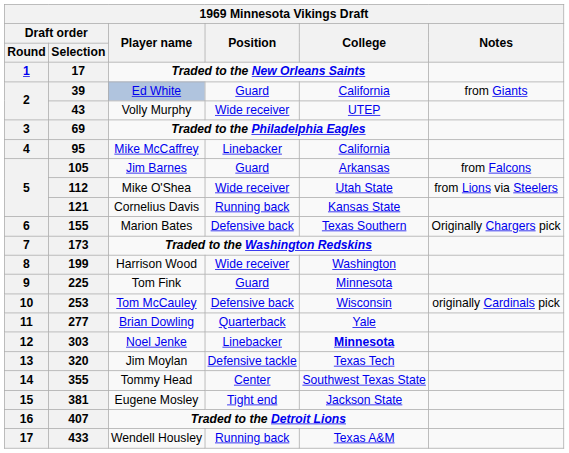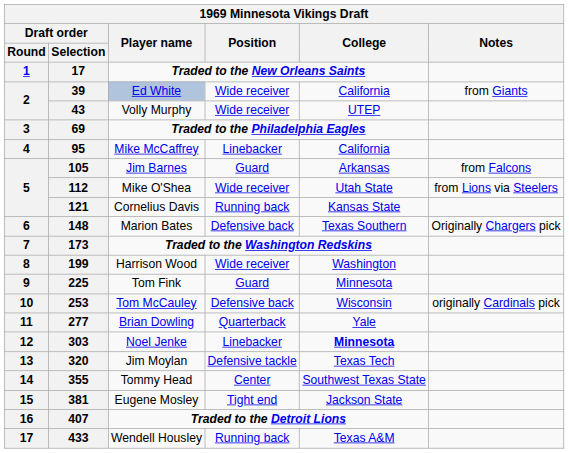(252, 91) Guard -> (252, 91) Wide receiver
(78, 226) 155 -> (78, 226) 148
